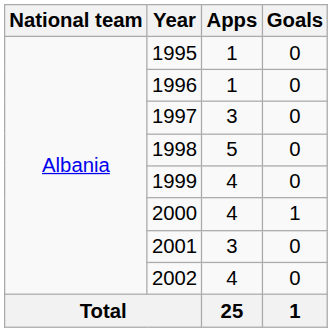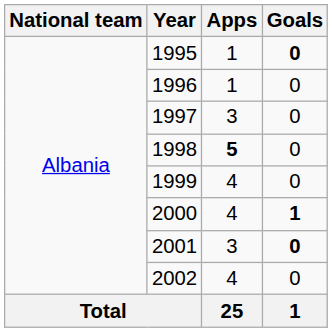(295, 52) normal -> (295, 52) bold
(232, 149) normal -> (232, 149) bold
(295, 213) normal -> (295, 213) bold
(295, 246) normal -> (295, 246) bold
